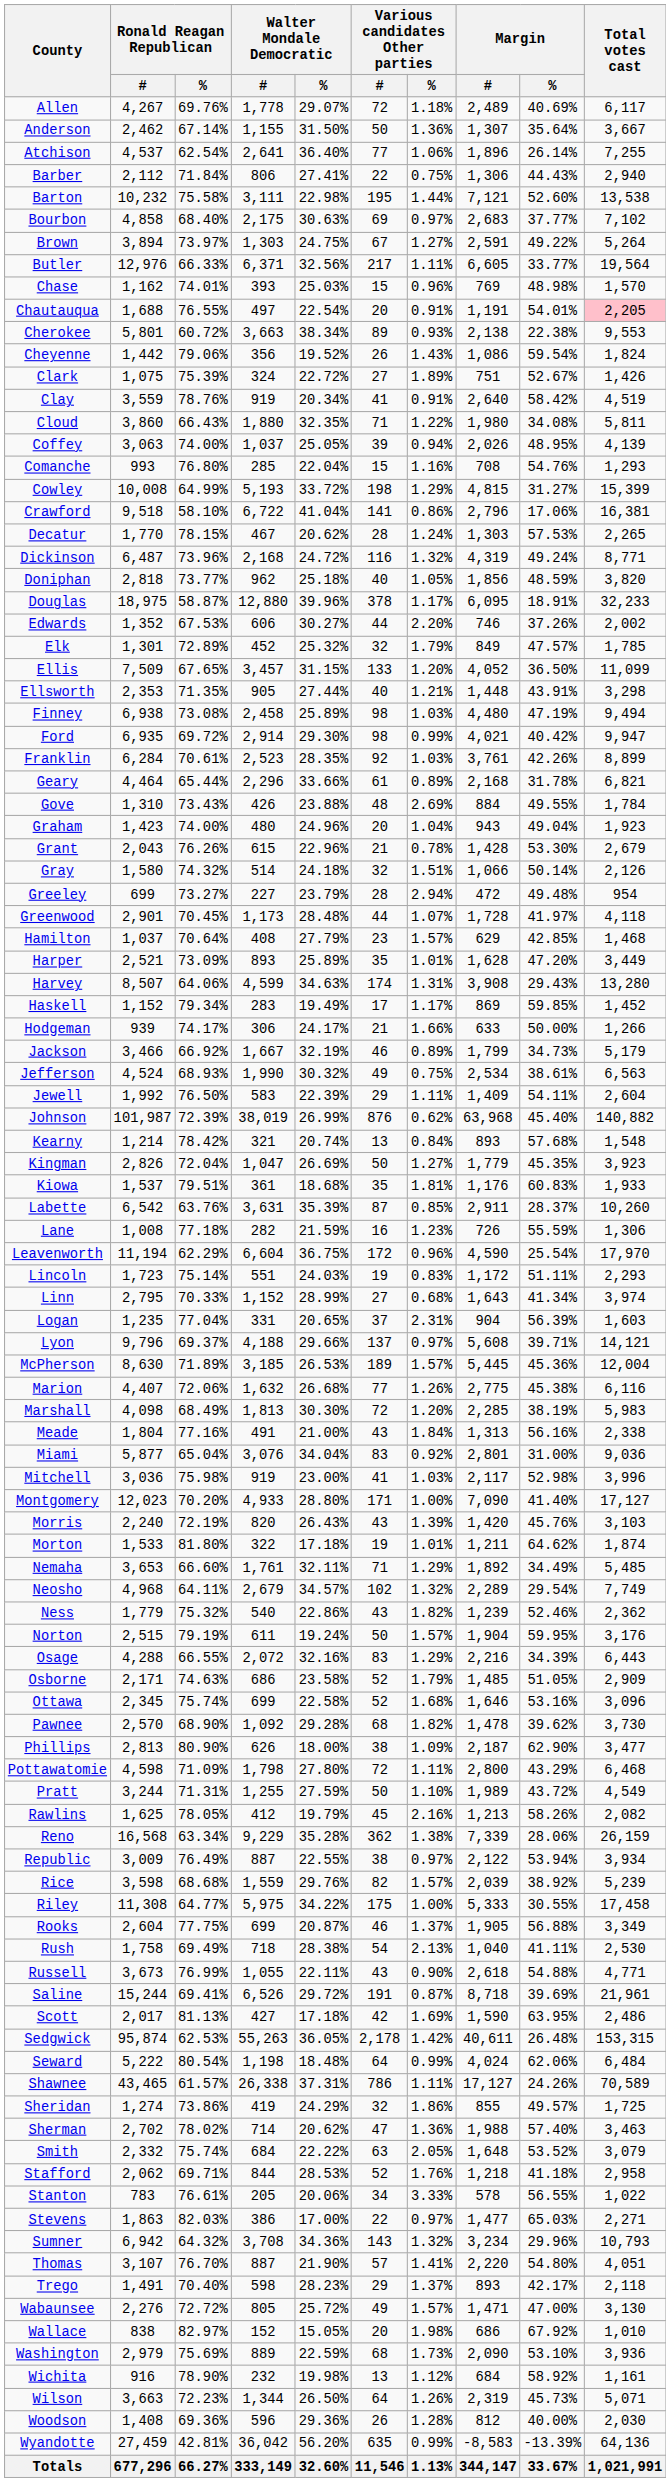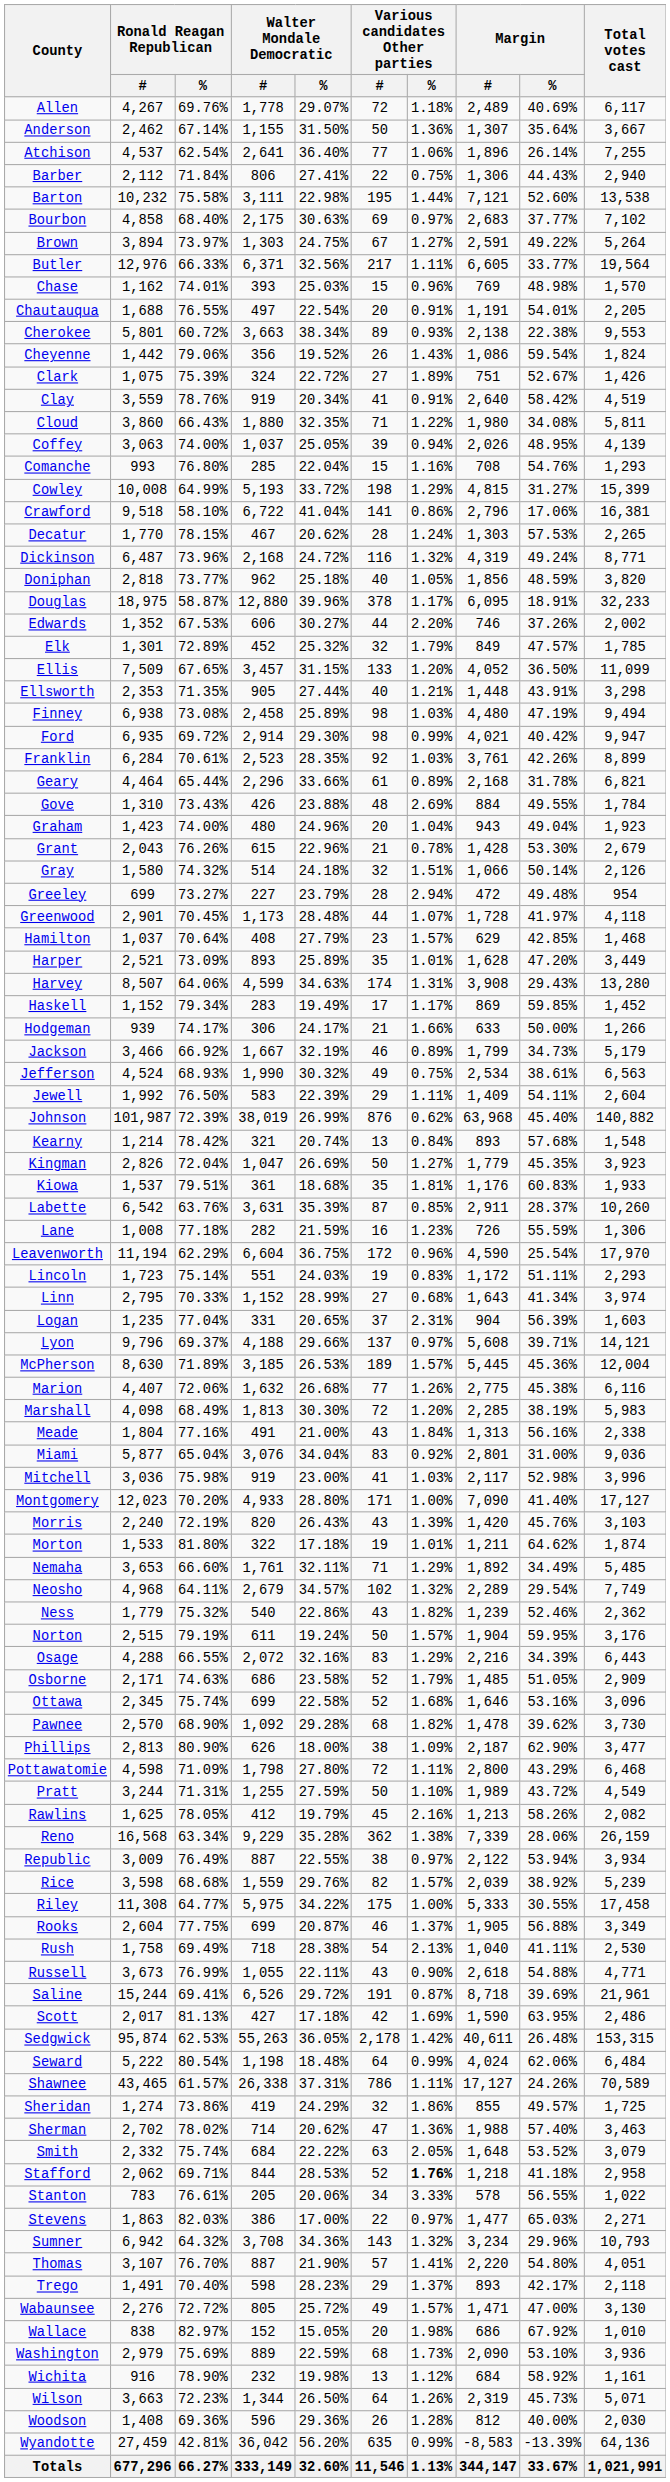(625, 311) pink background -> (625, 311) no background
(432, 2175) normal -> (432, 2175) bold
